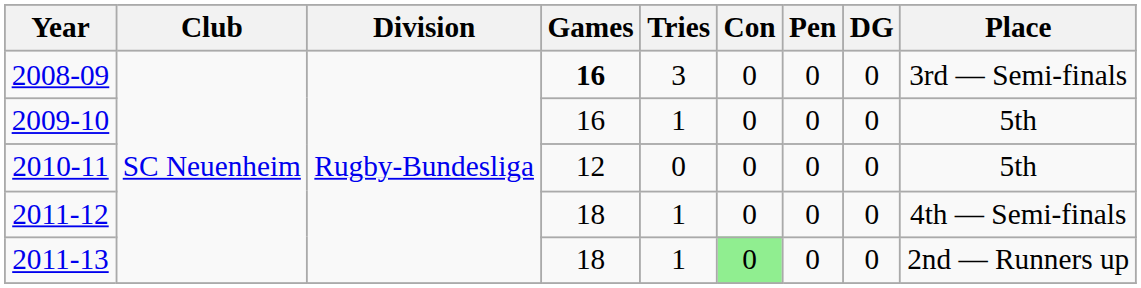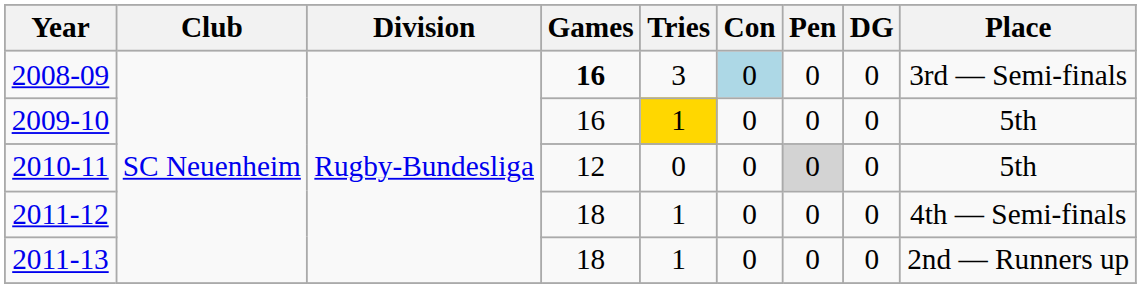(750, 74) no background -> (750, 74) lightblue background
(679, 120) no background -> (679, 120) gold background
(813, 167) no background -> (813, 167) lightgrey background
(750, 259) lightgreen background -> (750, 259) no background
